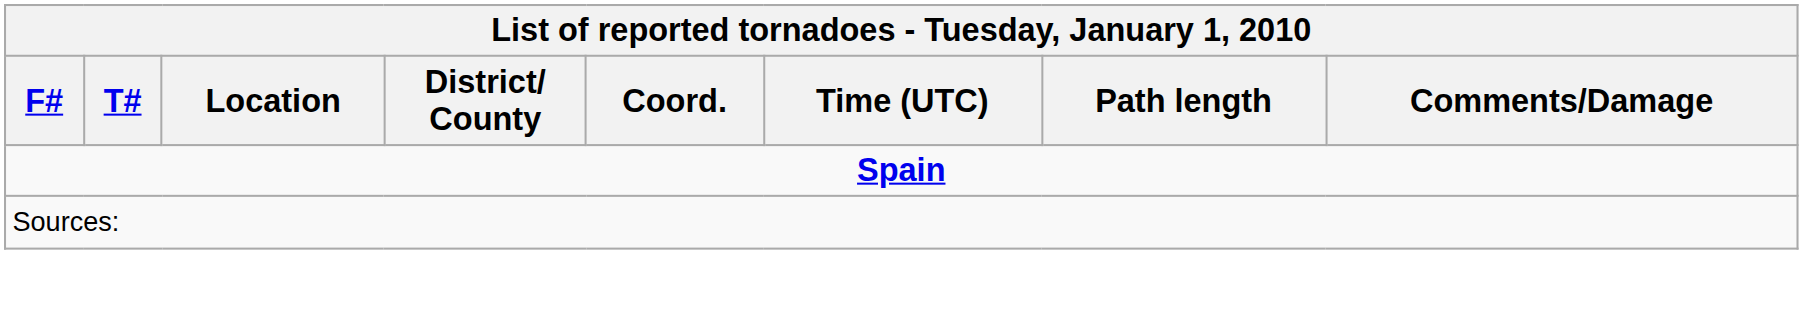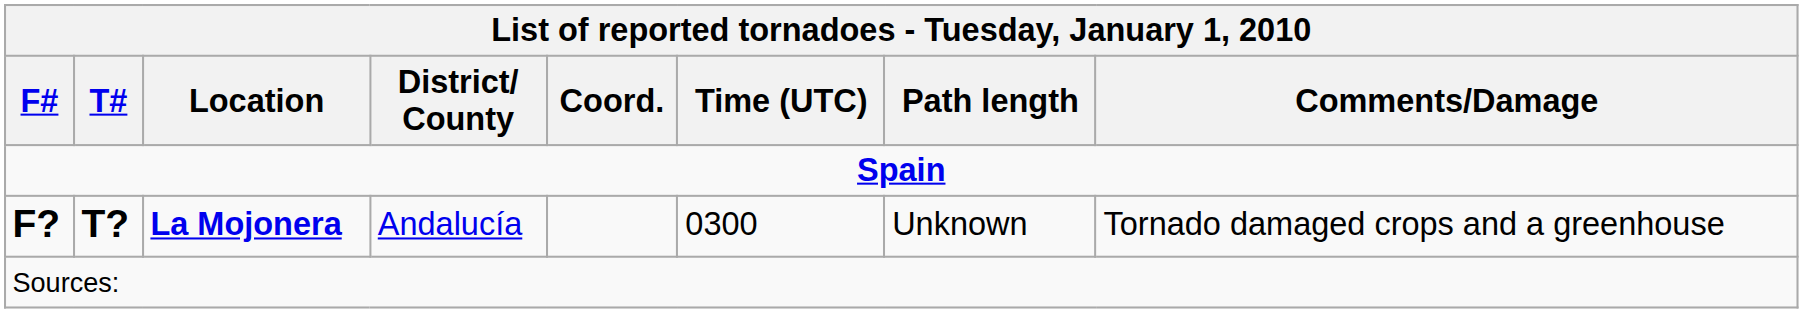+ row: (36, 225)
